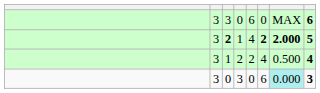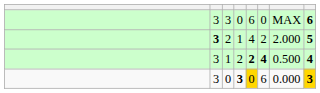(216, 39) normal -> (216, 39) bold
(228, 39) bold -> (228, 39) normal
(264, 39) bold -> (264, 39) normal
(287, 39) bold -> (287, 39) normal
(252, 59) normal -> (252, 59) bold
(264, 59) normal -> (264, 59) bold
(240, 78) normal -> (240, 78) bold
(252, 78) no background -> (252, 78) gold background
(287, 78) paleturquoise background -> (287, 78) no background
(310, 78) no background -> (310, 78) gold background
